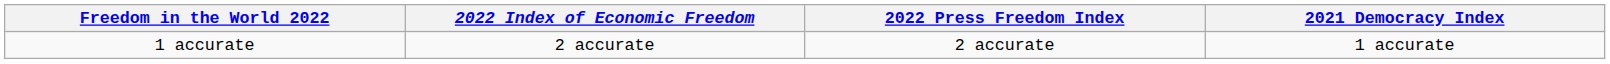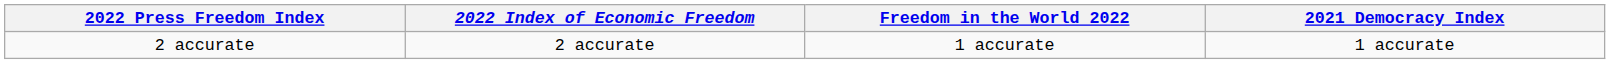columns swapped: (205, 18) <-> (1005, 18)
